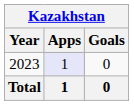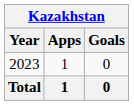(64, 64) lavender background -> (64, 64) no background
